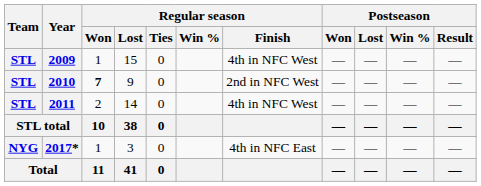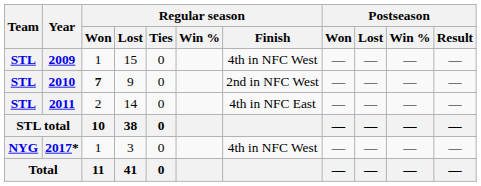(273, 103) 4th in NFC West -> (273, 103) 4th in NFC East
(273, 148) 4th in NFC East -> (273, 148) 4th in NFC West
